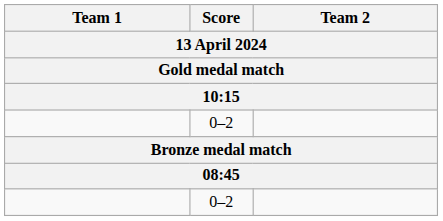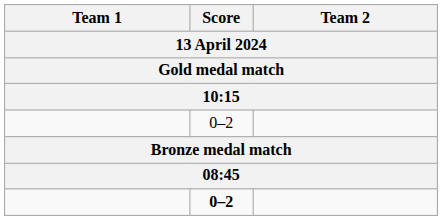(221, 202) normal -> (221, 202) bold
